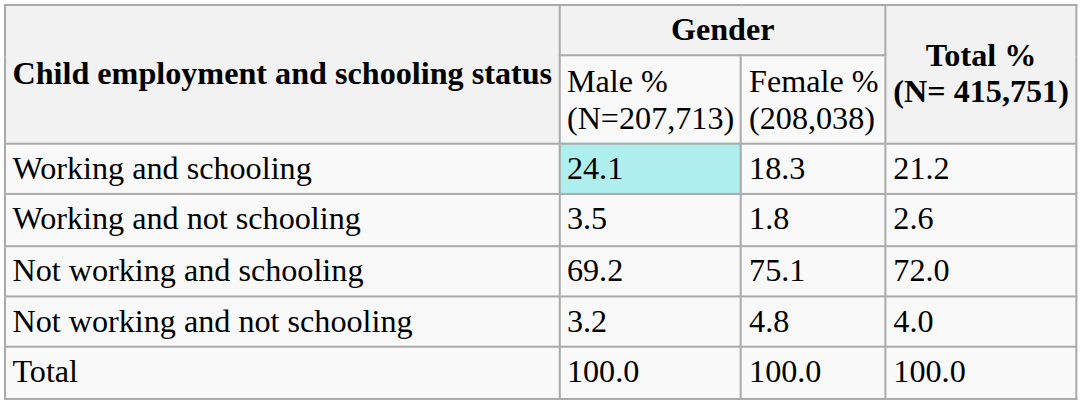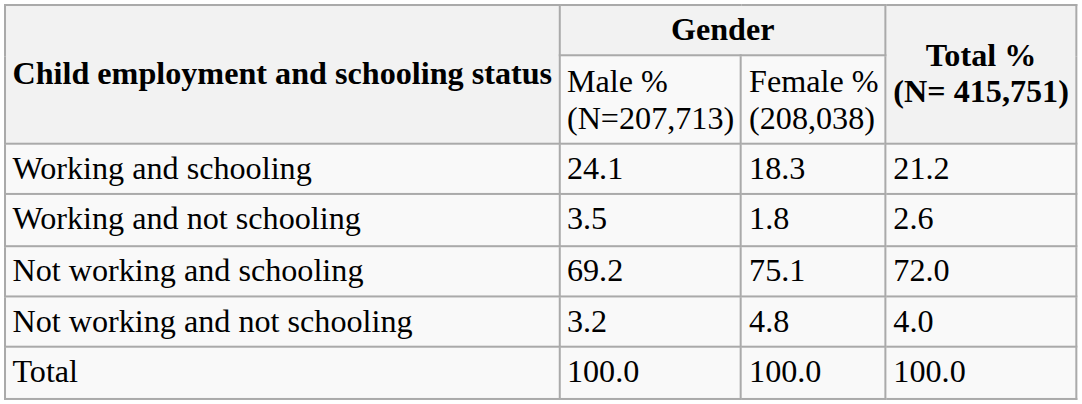(595, 168) paleturquoise background -> (595, 168) no background
